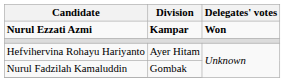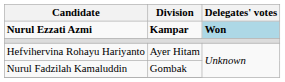(215, 30) no background -> (215, 30) lightblue background
